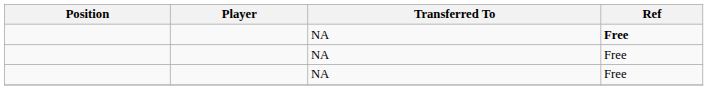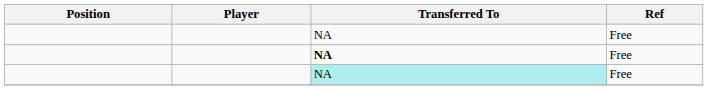(616, 34) bold -> (621, 34) normal
(320, 54) normal -> (323, 54) bold
(320, 74) no background -> (323, 74) paleturquoise background
